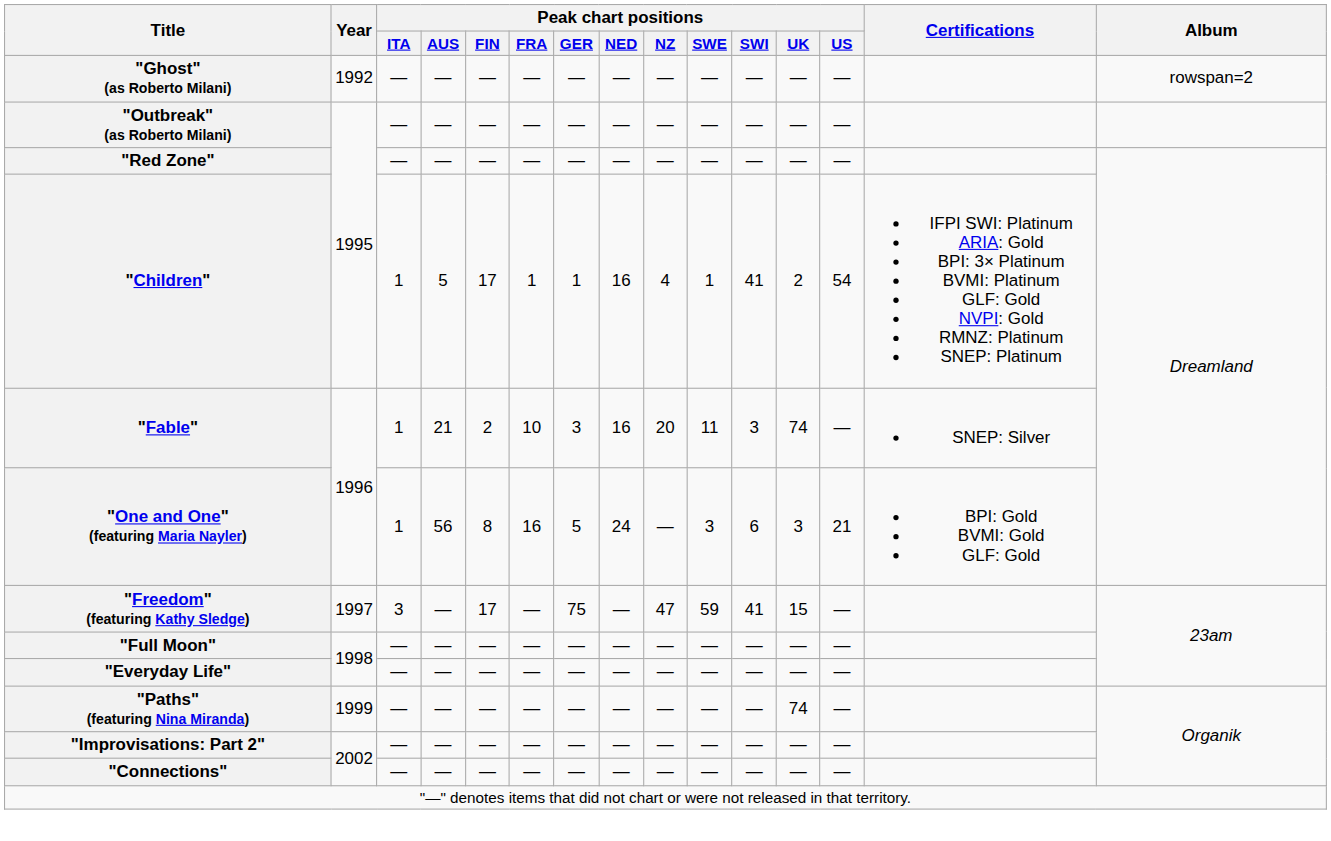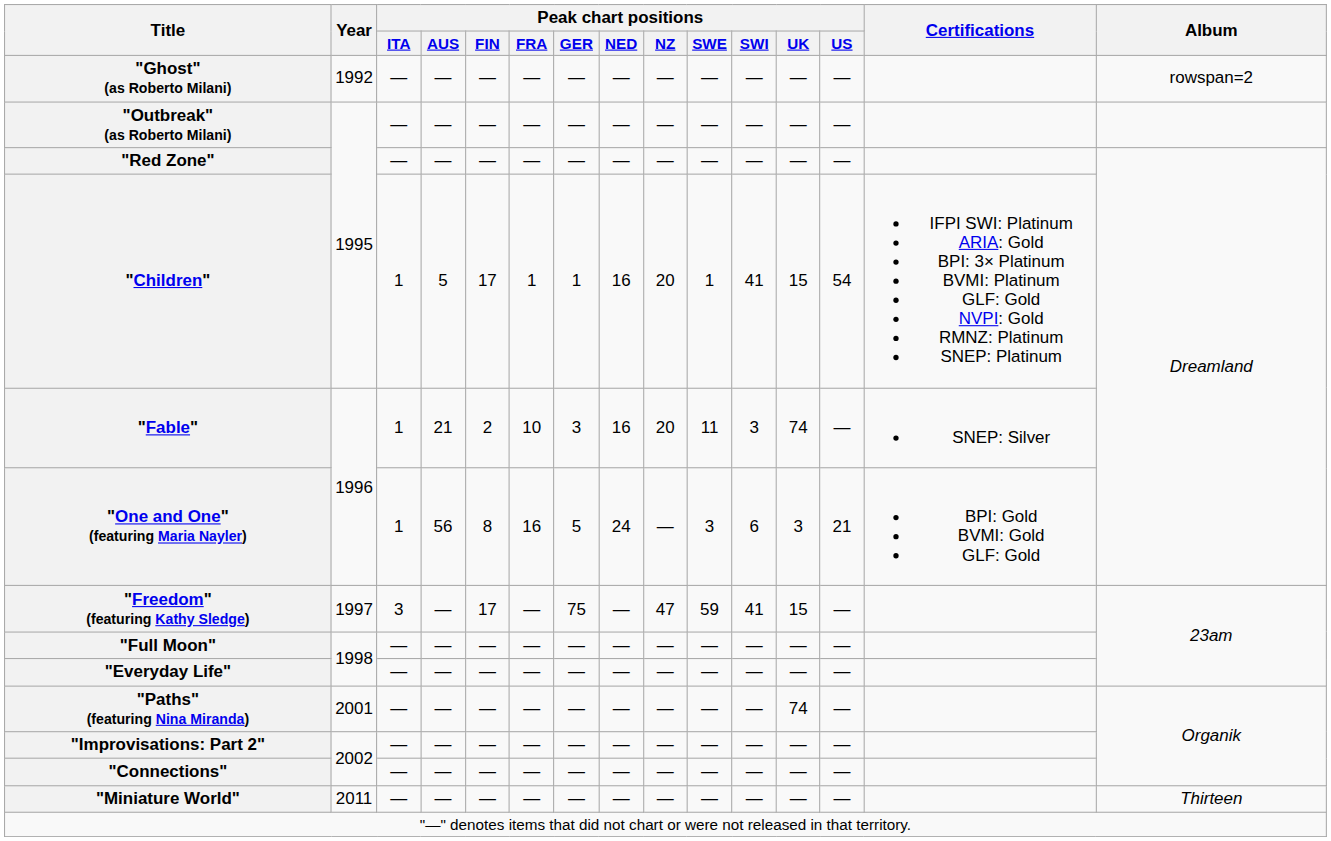(665, 281) 4 -> (665, 281) 20
(798, 281) 2 -> (798, 281) 15
(354, 708) 1999 -> (354, 708) 2001
+ row: (168, 798)
